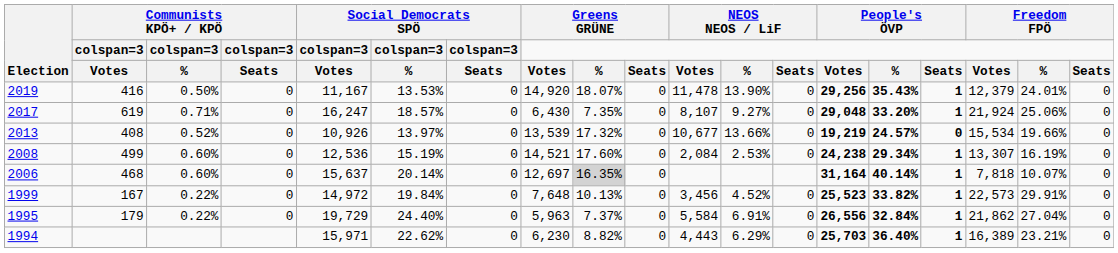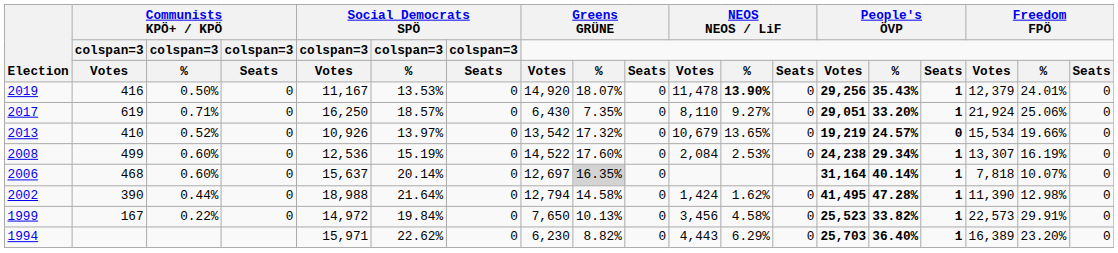(747, 92) normal -> (747, 92) bold
(345, 113) 16,247 -> (345, 113) 16,250
(699, 113) 8,107 -> (699, 113) 8,110
(843, 113) 29,048 -> (843, 113) 29,051
(132, 133) 408 -> (132, 133) 410
(547, 133) 13,539 -> (547, 133) 13,542
(695, 133) 10,677 -> (695, 133) 10,679
(747, 133) 13.66% -> (747, 133) 13.65%
(547, 154) 14,521 -> (547, 154) 14,522
+ row: (23, 196)
(551, 196) 7,648 -> (551, 216) 7,650
(751, 196) 4.52% -> (751, 216) 4.58%
- row: (23, 216)
(1043, 237) 23.21% -> (1043, 237) 23.20%
